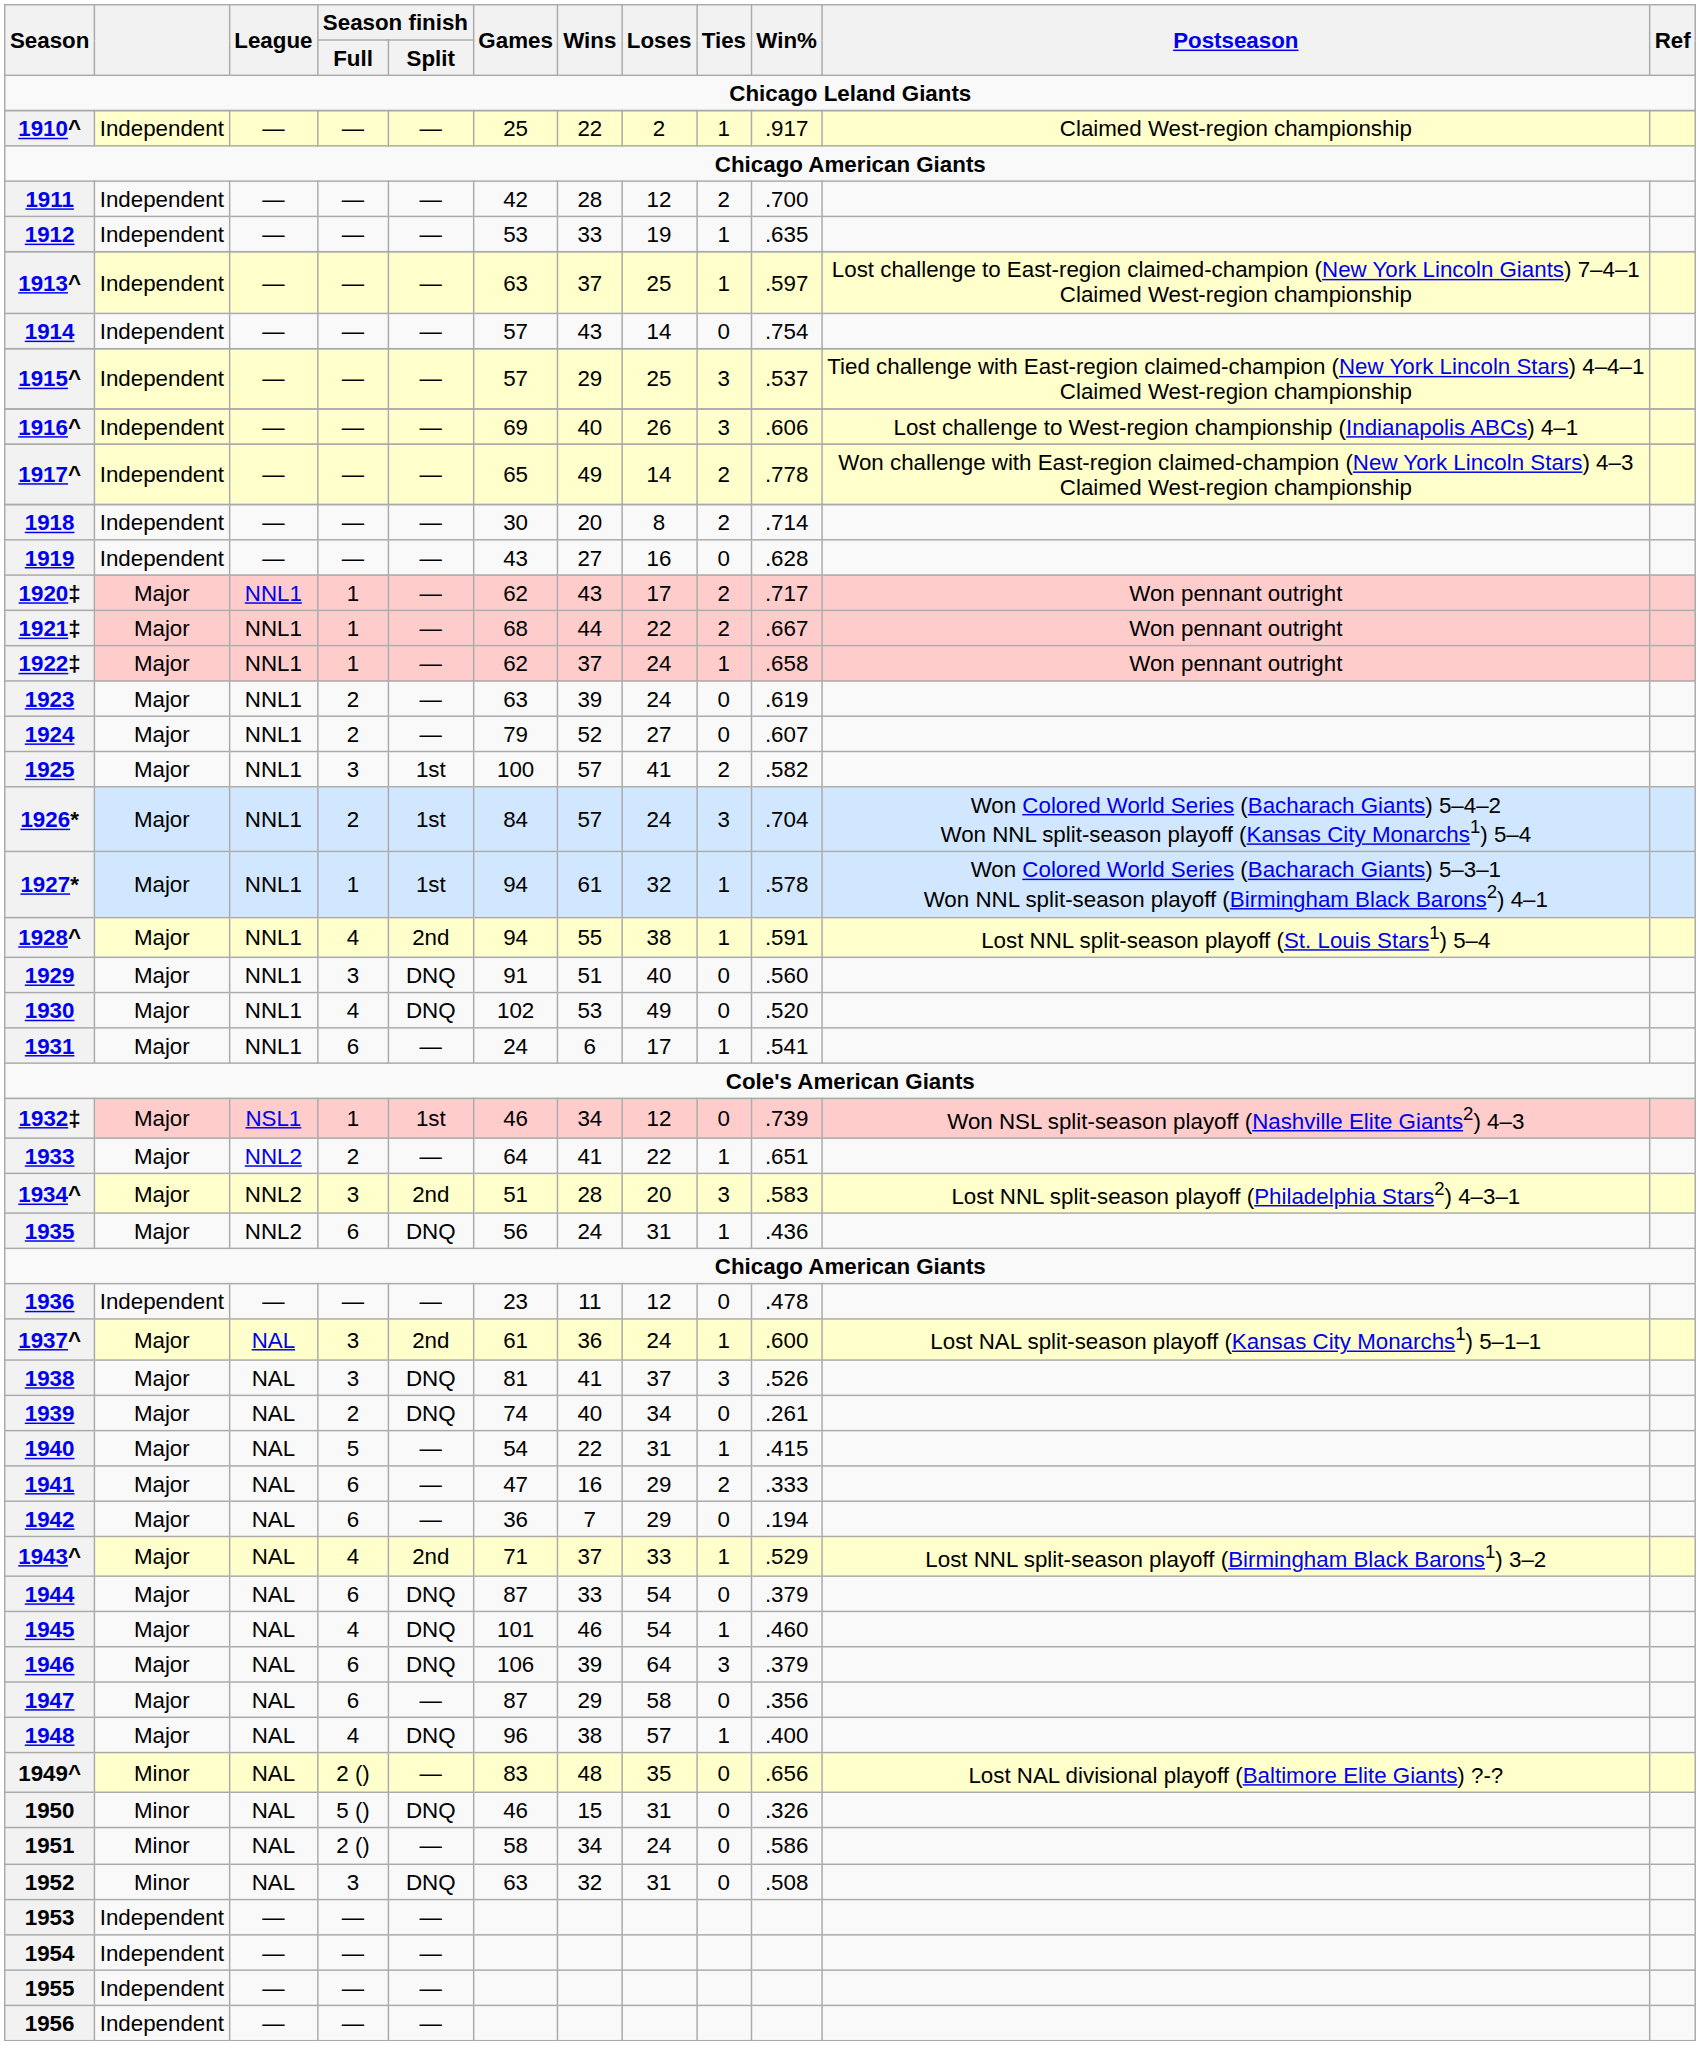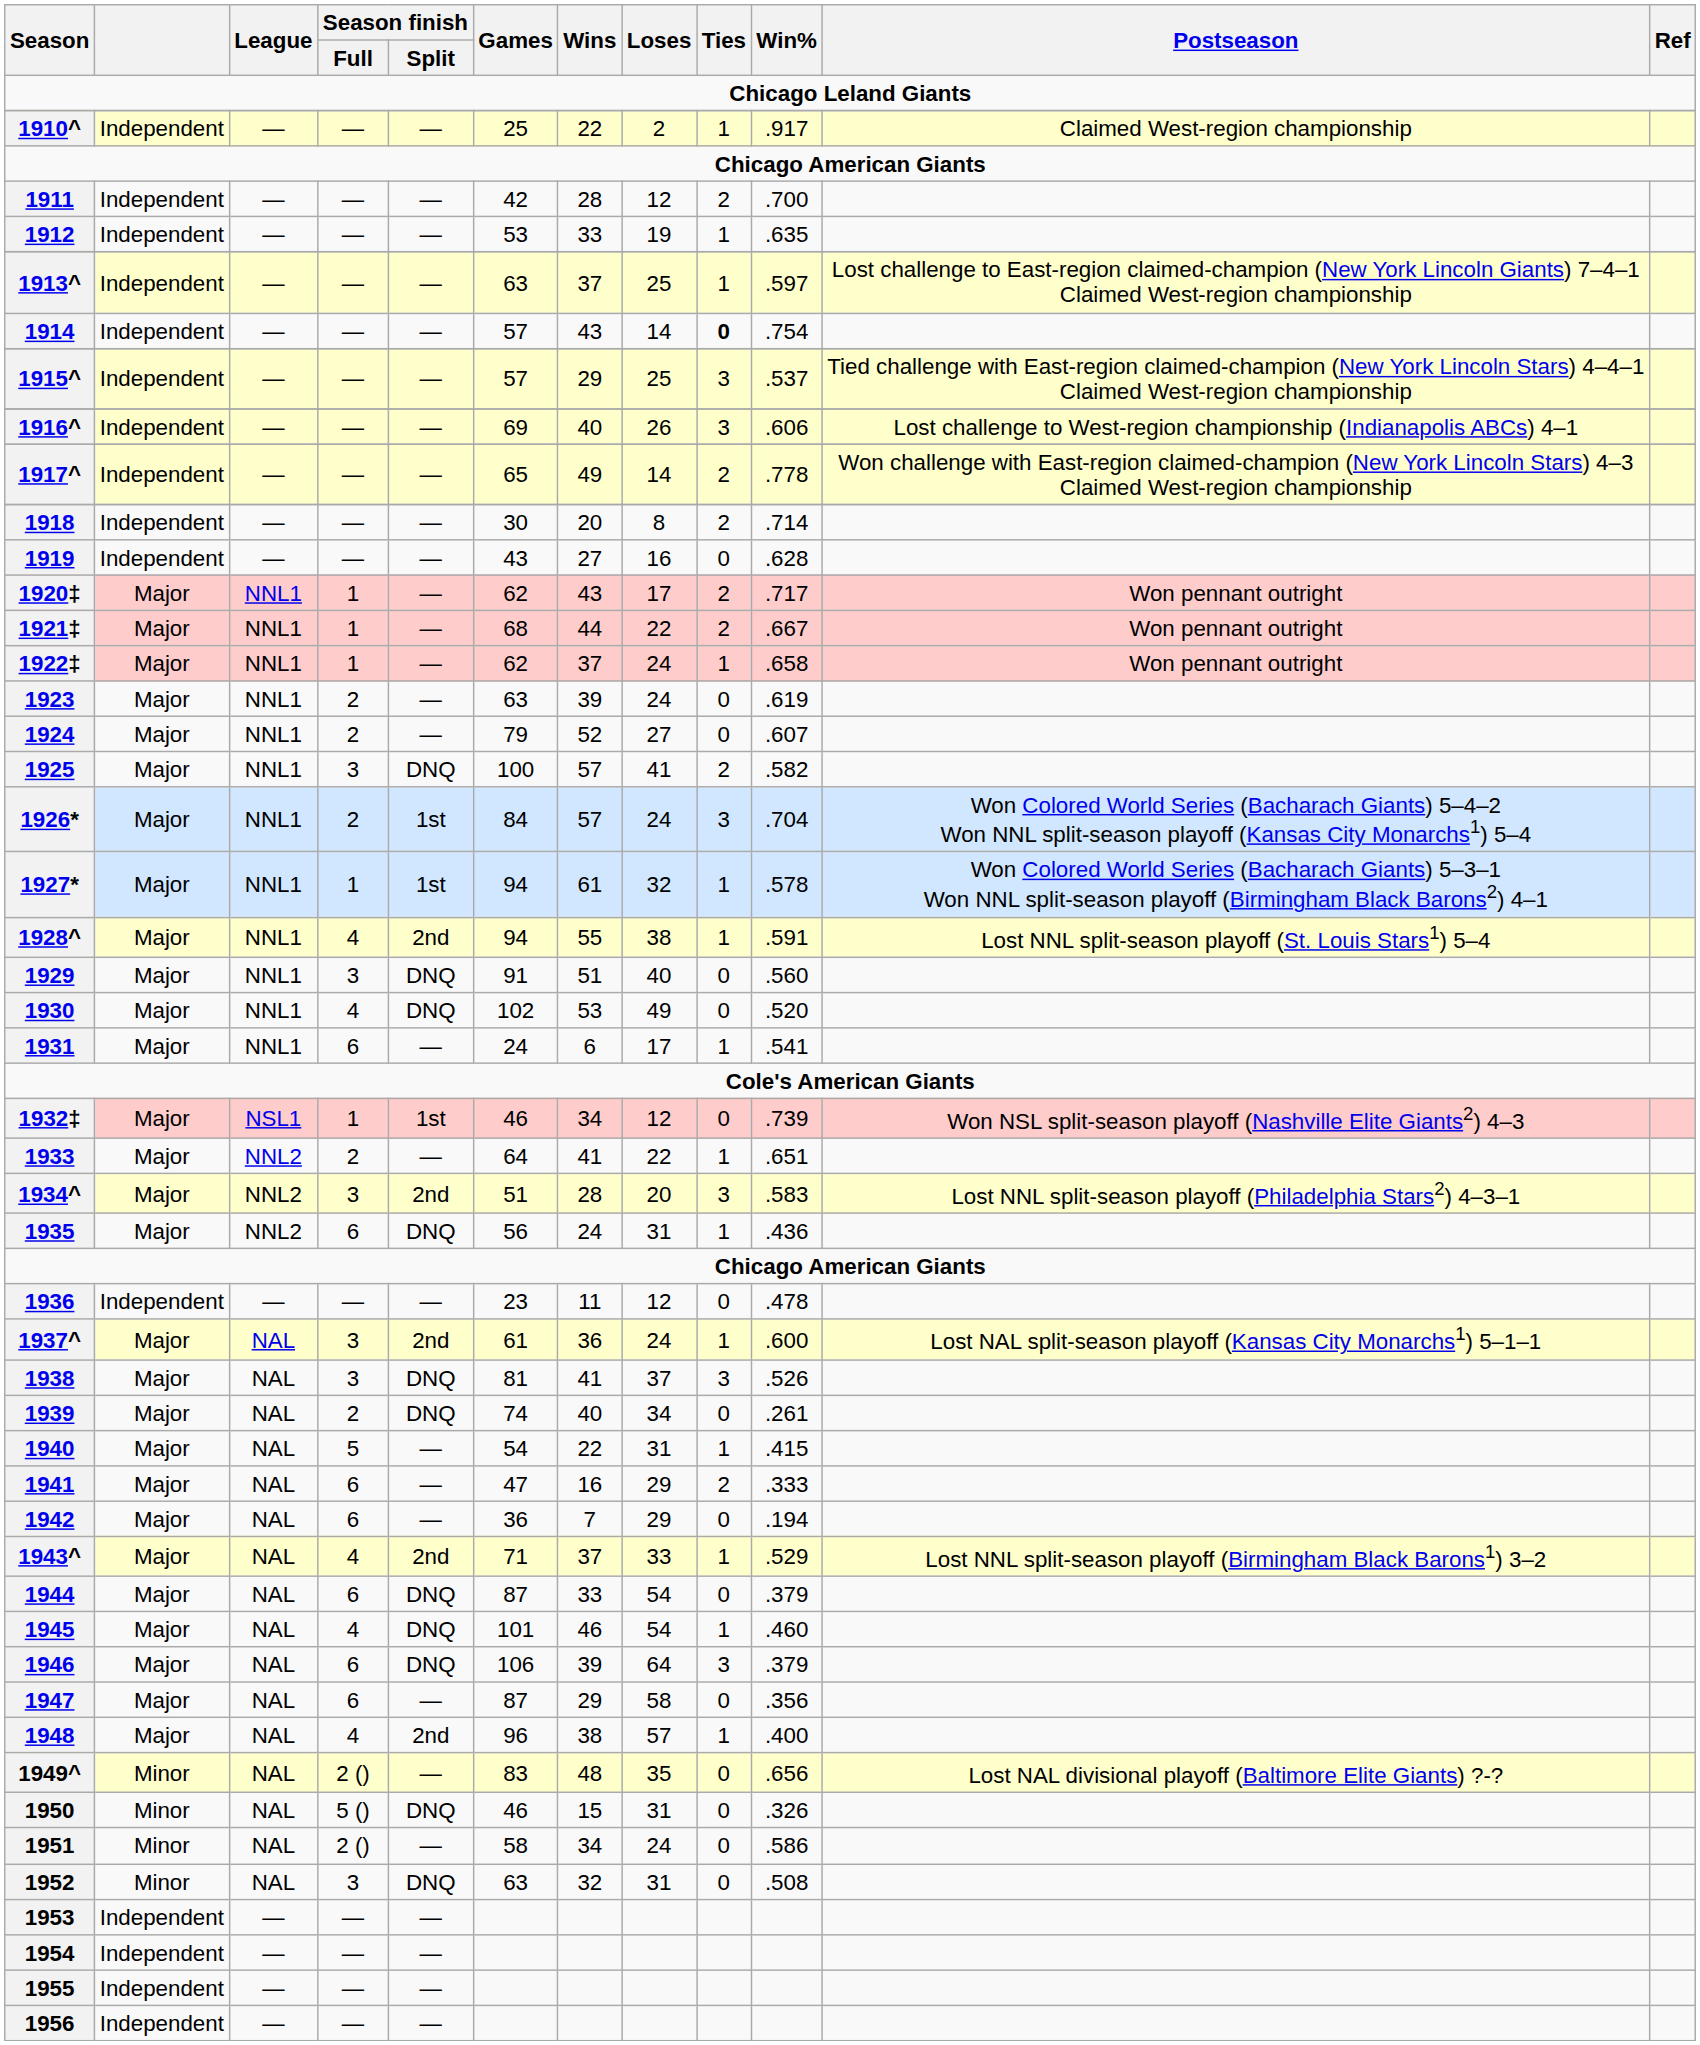(724, 331) normal -> (724, 331) bold
(431, 770) 1st -> (431, 770) DNQ
(431, 1735) DNQ -> (431, 1735) 2nd
